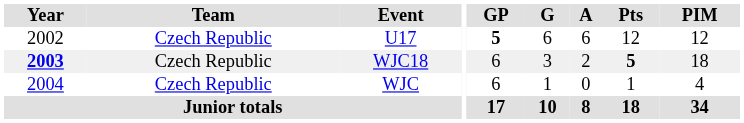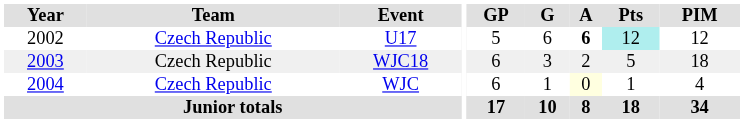(496, 38) bold -> (496, 38) normal
(586, 38) normal -> (586, 38) bold
(631, 38) no background -> (631, 38) paleturquoise background
(45, 61) bold -> (45, 61) normal
(631, 61) bold -> (631, 61) normal
(586, 84) no background -> (586, 84) lightyellow background
